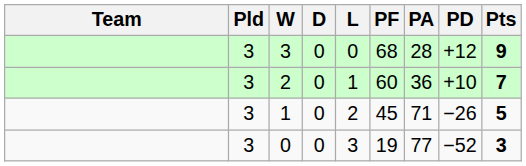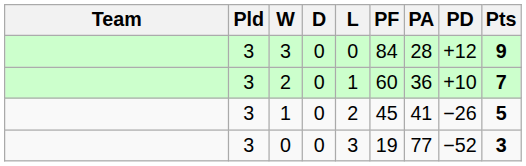(387, 51) 68 -> (387, 51) 84
(421, 113) 71 -> (421, 113) 41
